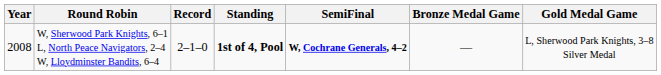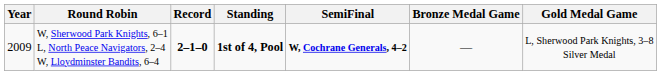(19, 47) 2008 -> (19, 47) 2009
(192, 47) normal -> (192, 47) bold
